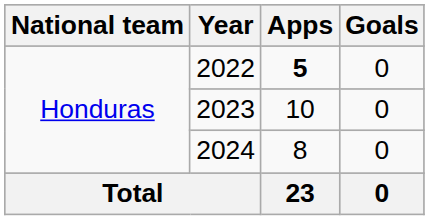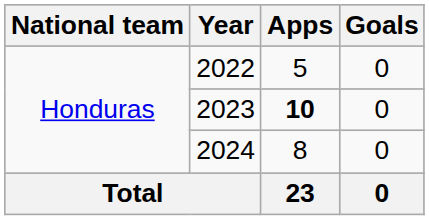(300, 67) bold -> (300, 67) normal
(300, 109) normal -> (300, 109) bold
